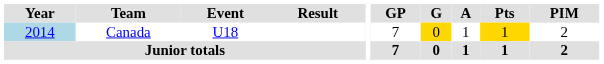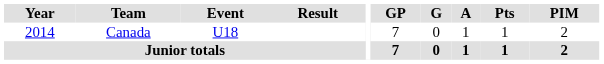(40, 31) lightblue background -> (40, 31) no background
(436, 31) gold background -> (436, 31) no background
(505, 31) gold background -> (505, 31) no background
